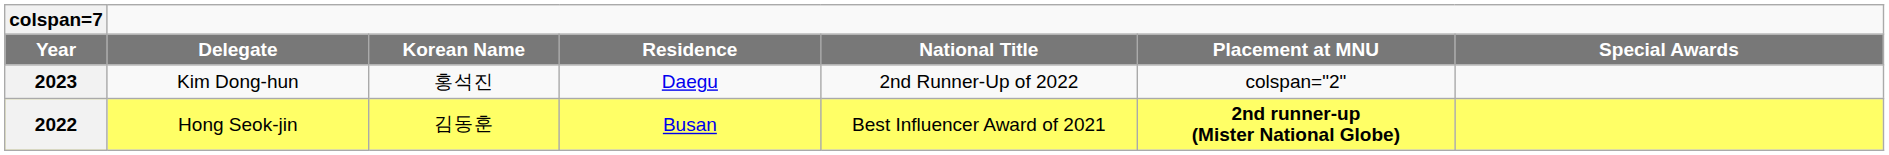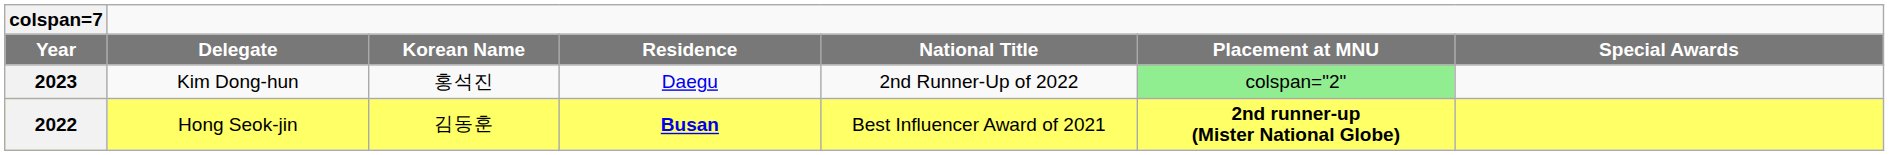(1296, 81) no background -> (1296, 81) lightgreen background
(690, 124) normal -> (690, 124) bold
